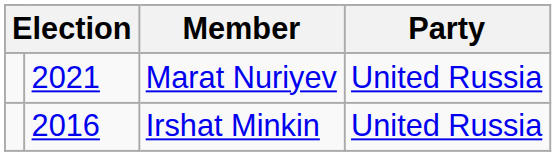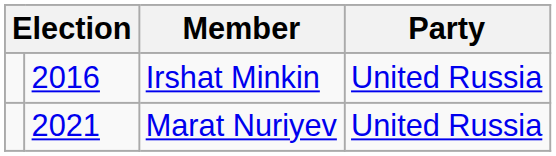rows swapped: (233, 126) <-> (241, 77)
